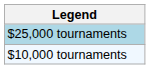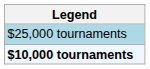(67, 54) normal -> (70, 54) bold
